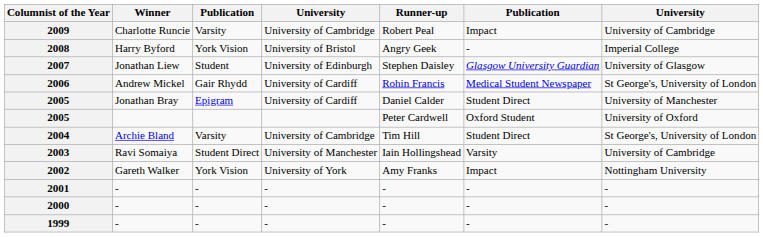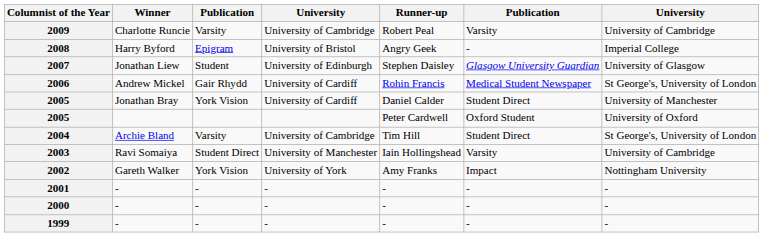(481, 30) Impact -> (482, 30) Varsity
(222, 48) York Vision -> (214, 48) Epigram
(214, 100) Epigram -> (222, 100) York Vision
